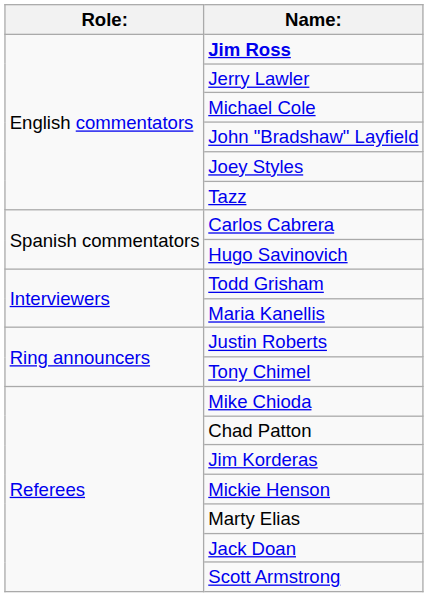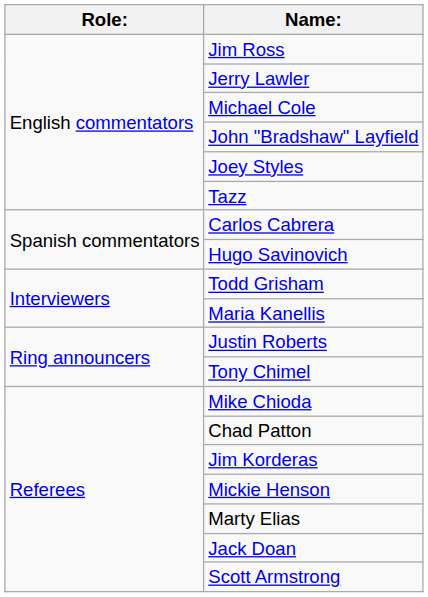(250, 49) bold -> (246, 49) normal
